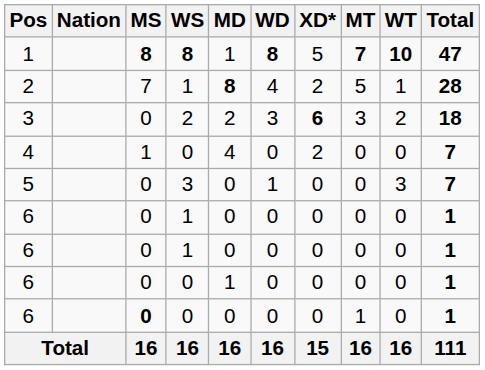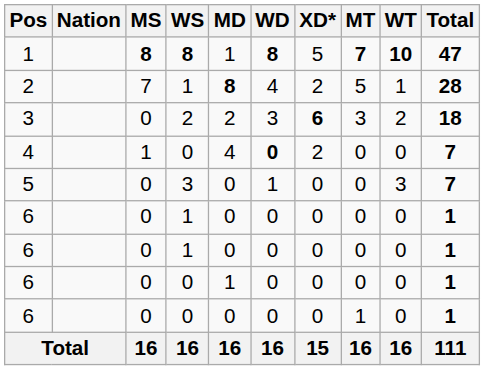(273, 151) normal -> (273, 151) bold
(146, 315) bold -> (146, 315) normal
